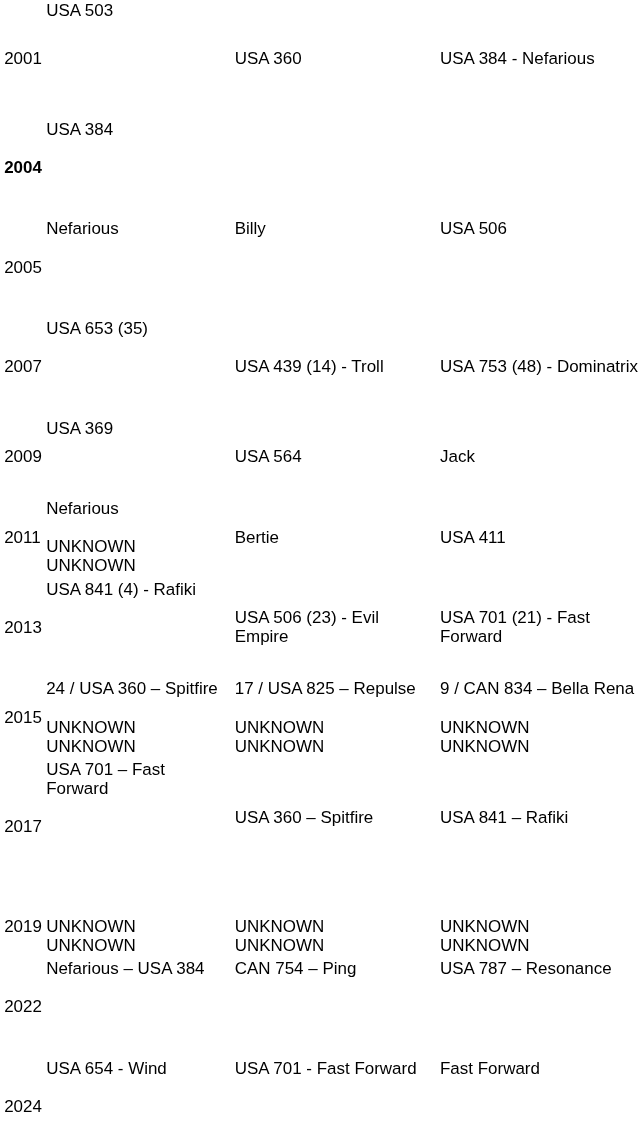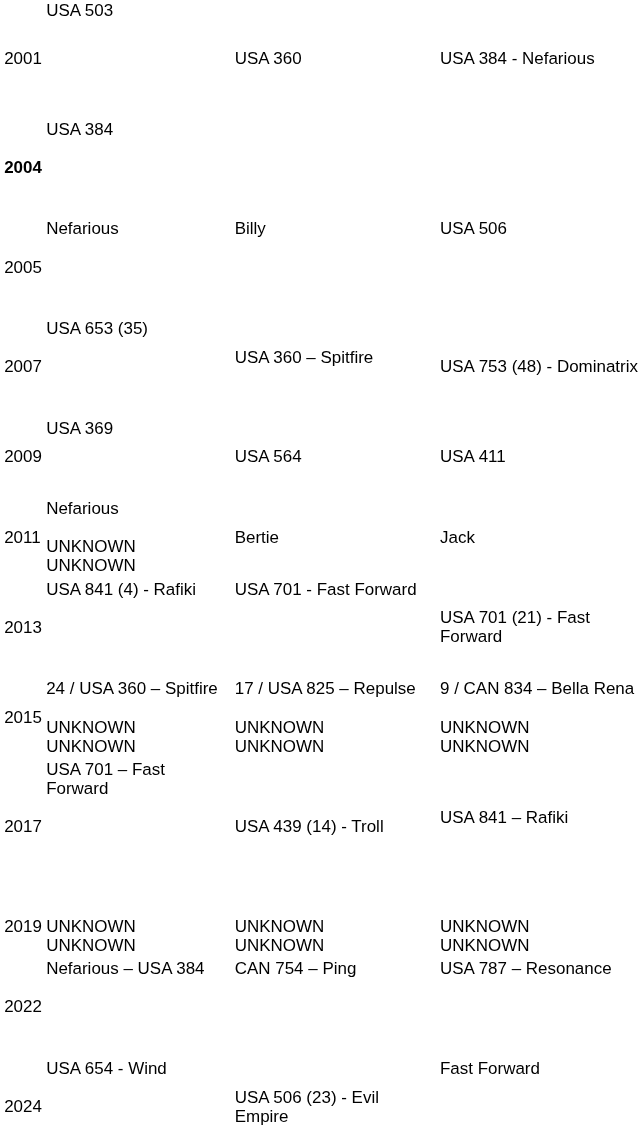(309, 366) USA 439 (14) - Troll -> (304, 357) USA 360 – Spitfire
(457, 456) Jack -> (473, 456) USA 411
(473, 537) USA 411 -> (457, 537) Jack
(307, 627) USA 506 (23) - Evil Empire -> (326, 589) USA 701 - Fast Forward
(304, 817) USA 360 – Spitfire -> (309, 826) USA 439 (14) - Troll
(326, 1068) USA 701 - Fast Forward -> (307, 1106) USA 506 (23) - Evil Empire
